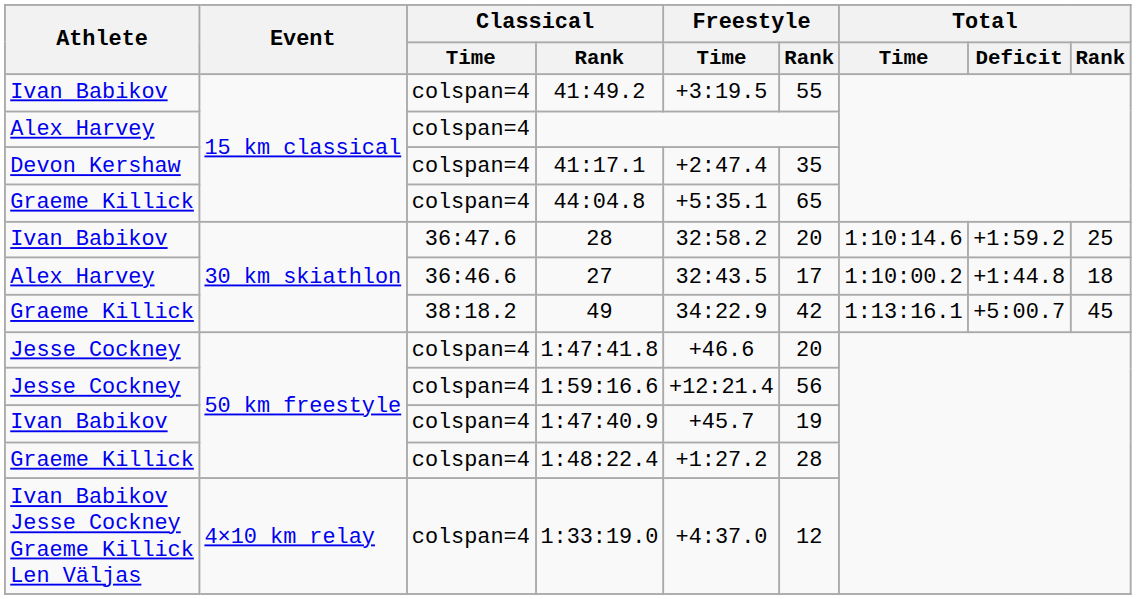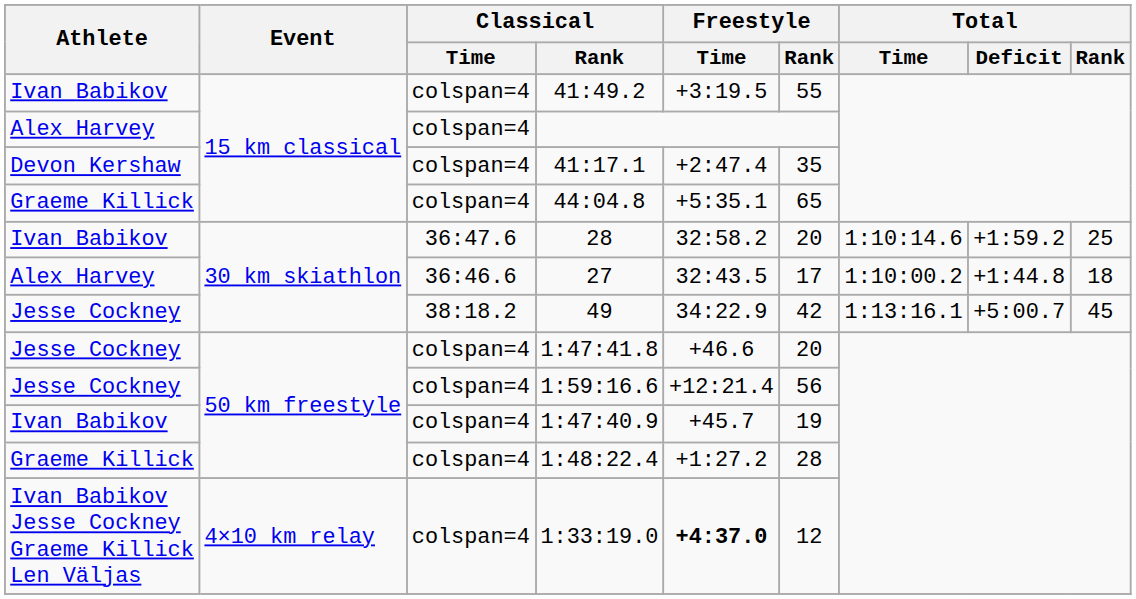(102, 313) Graeme Killick -> (95, 313) Jesse Cockney
(721, 536) normal -> (721, 536) bold
